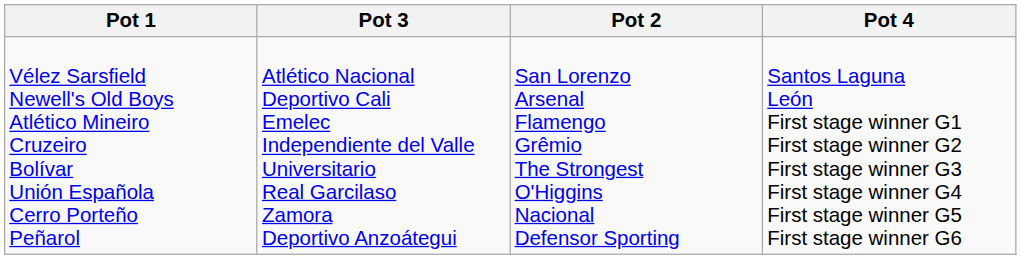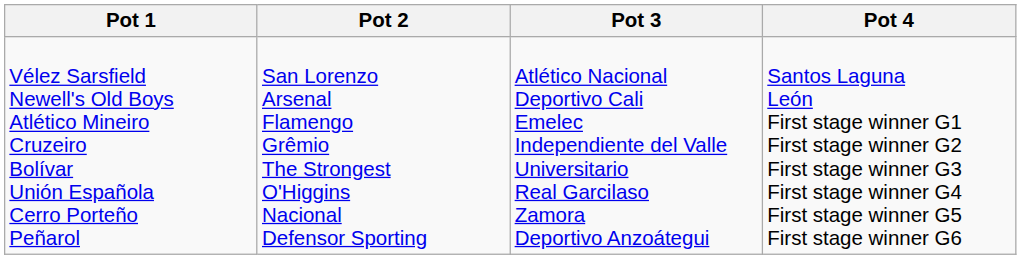columns swapped: (636, 20) <-> (384, 20)
